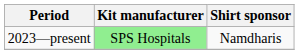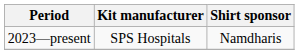(150, 37) lightgreen background -> (150, 37) no background
